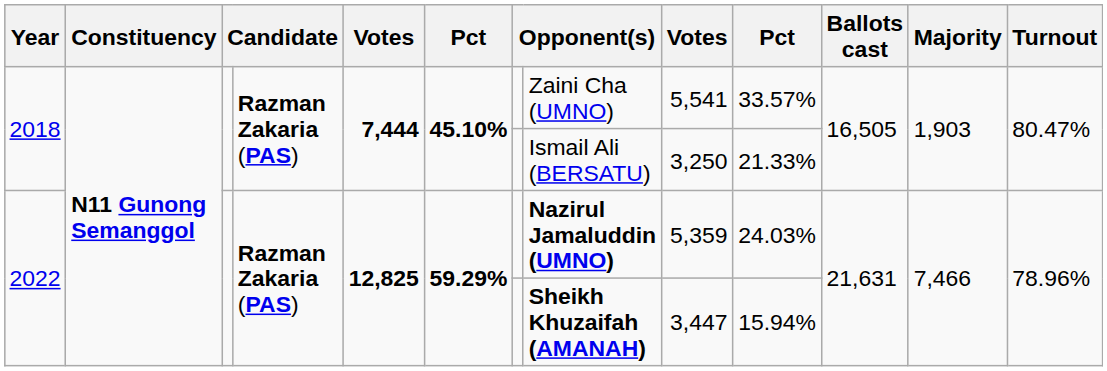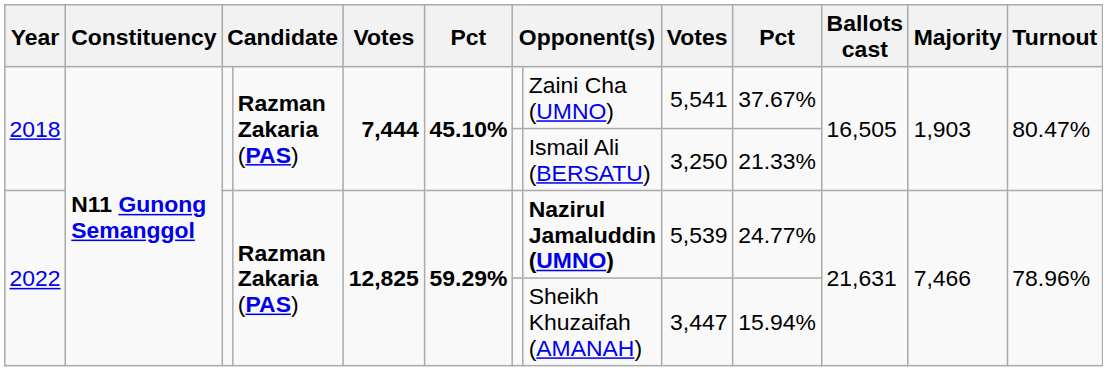(777, 98) 33.57% -> (777, 98) 37.67%
(699, 235) 5,359 -> (699, 235) 5,539
(777, 235) 24.03% -> (777, 235) 24.77%
(587, 322) bold -> (585, 322) normal
